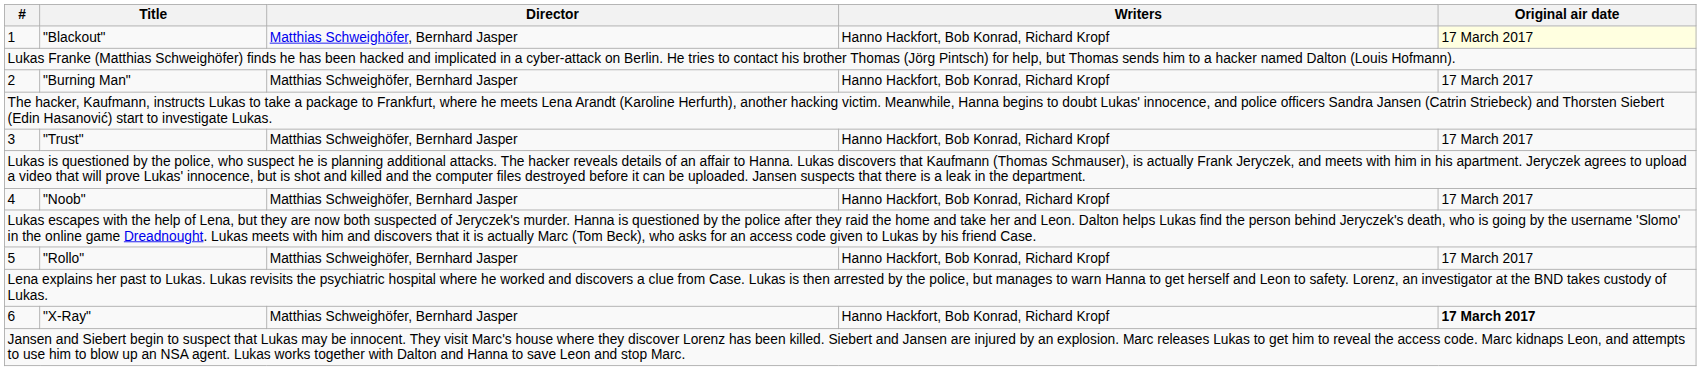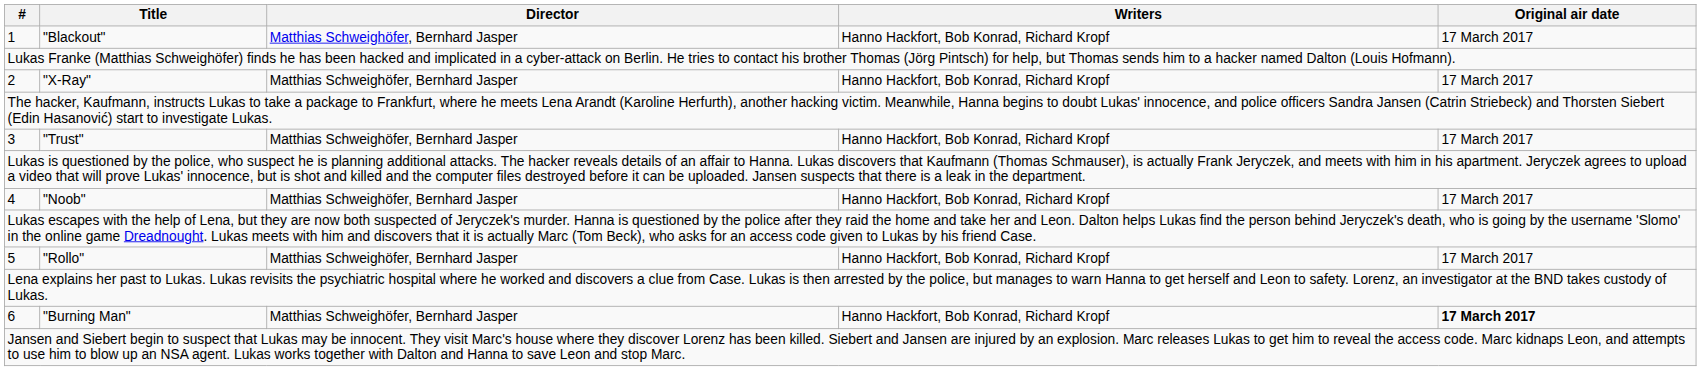(1487, 37) lightyellow background -> (1487, 37) no background
(87, 80) "Burning Man" -> (67, 80) "X-Ray"
(67, 317) "X-Ray" -> (87, 317) "Burning Man"
